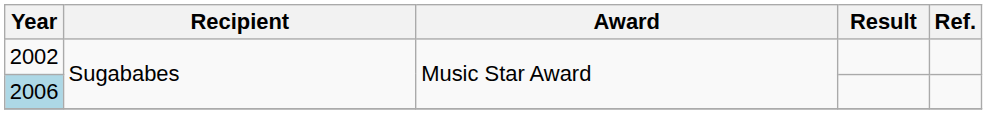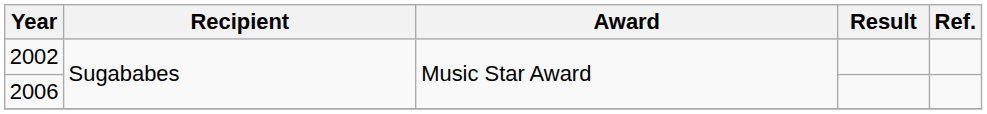(34, 91) lightblue background -> (34, 91) no background
